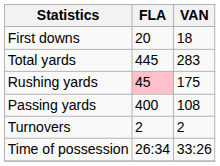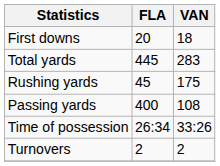(143, 82) pink background -> (143, 82) no background
rows swapped: (39, 127) <-> (68, 149)
